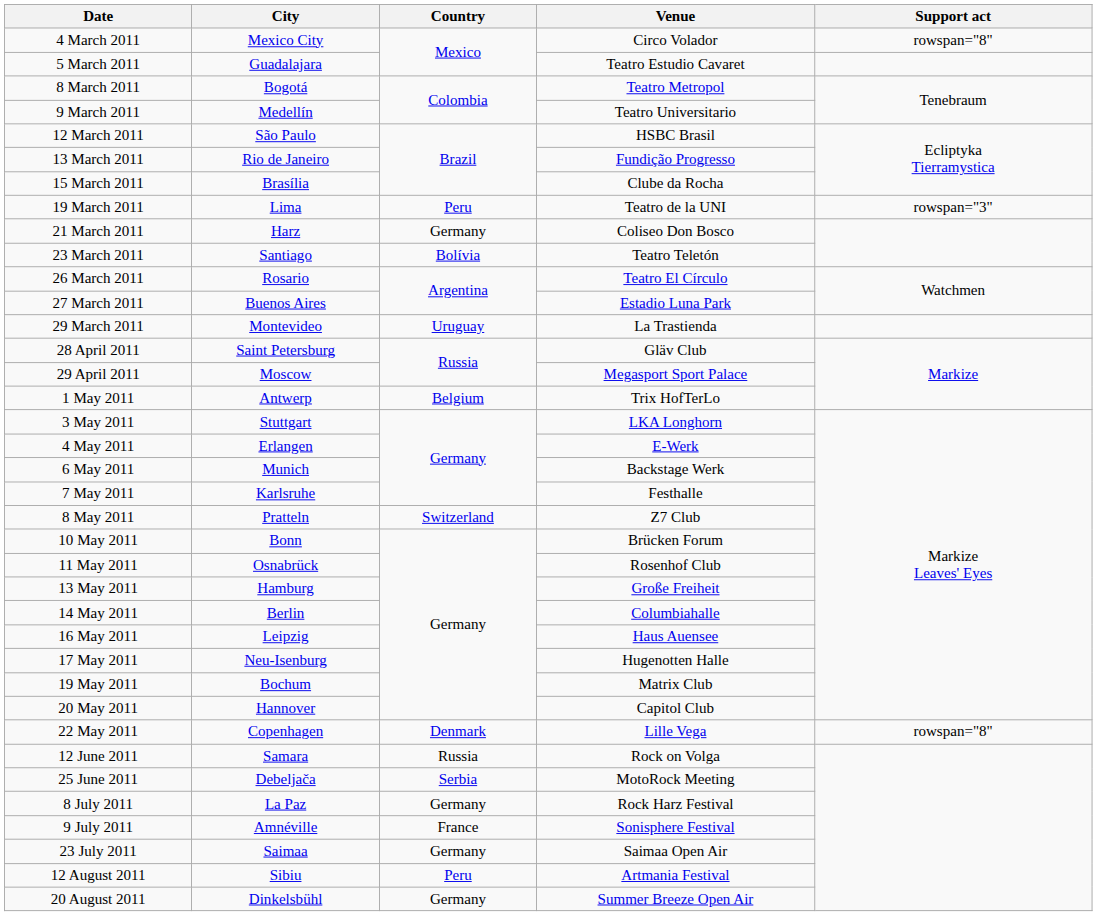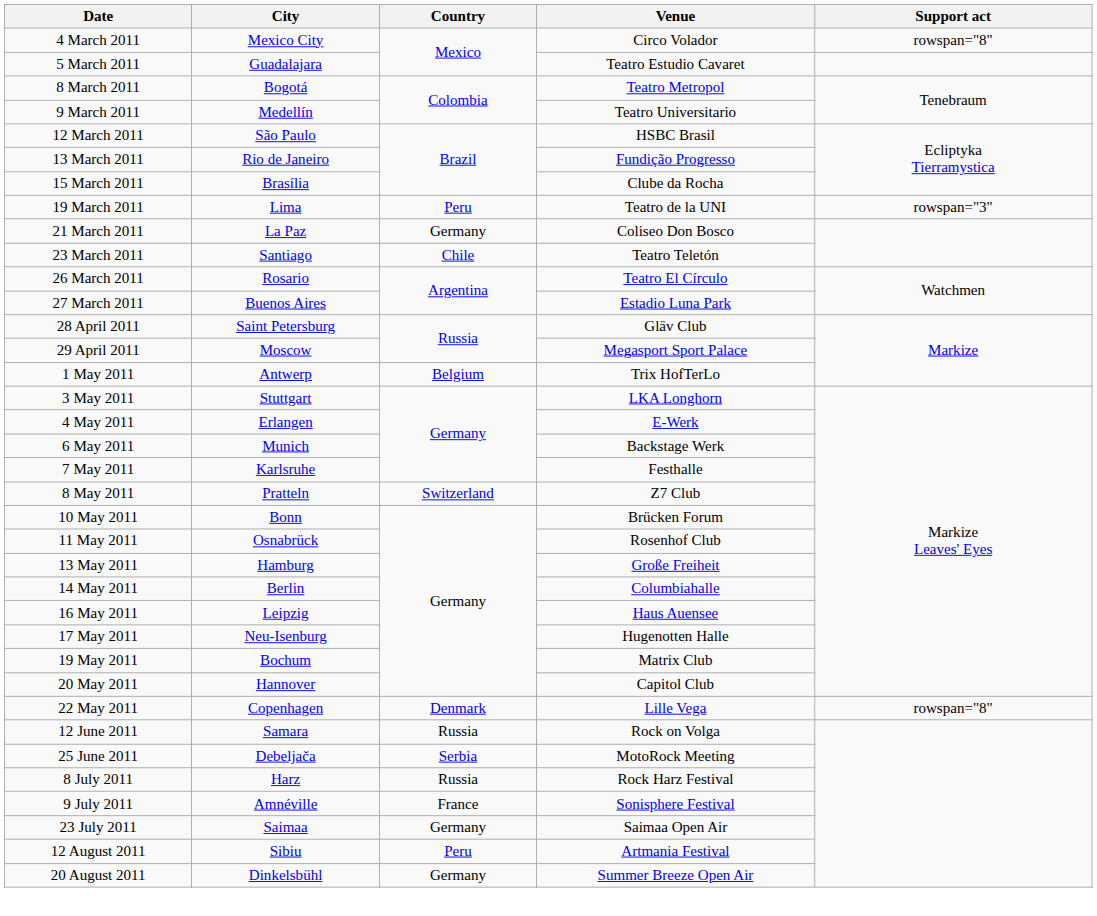(286, 231) Harz -> (286, 231) La Paz
(458, 254) Bolívia -> (458, 254) Chile
- row: (98, 326)
(286, 803) La Paz -> (286, 779) Harz
(458, 803) Germany -> (458, 779) Russia
